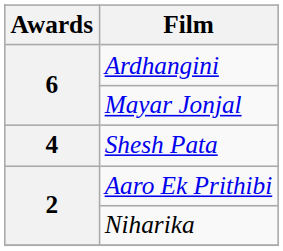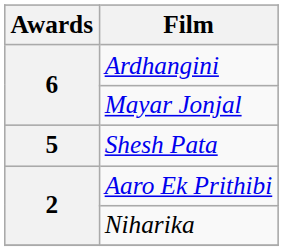(52, 145) 4 -> (52, 145) 5
